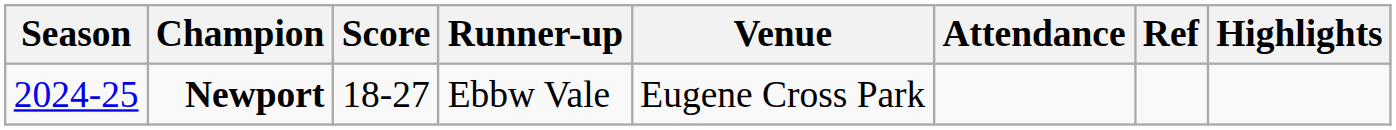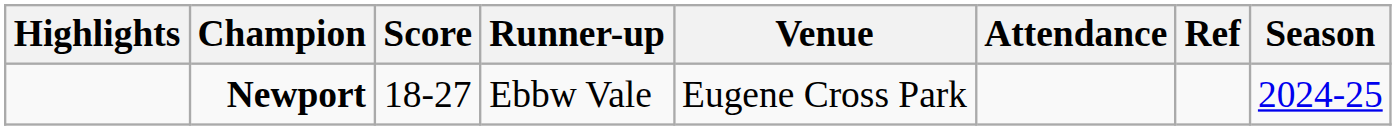columns swapped: (76, 34) <-> (1299, 34)
